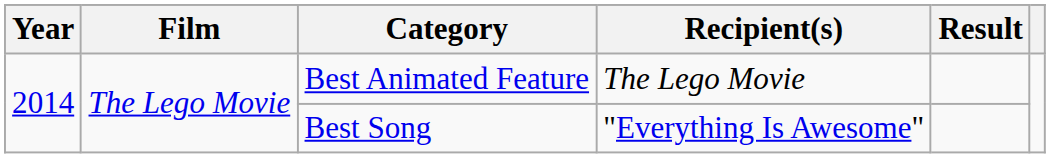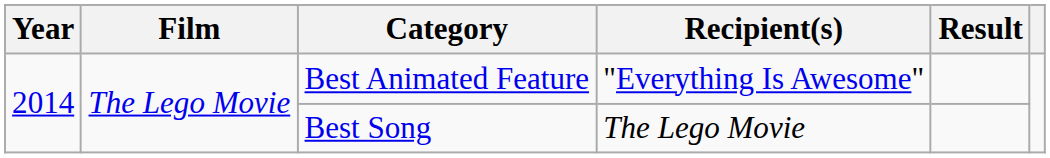(704, 78) The Lego Movie -> (764, 78) "Everything Is Awesome"
(764, 127) "Everything Is Awesome" -> (704, 127) The Lego Movie
